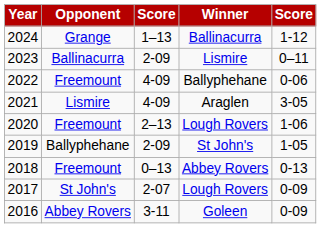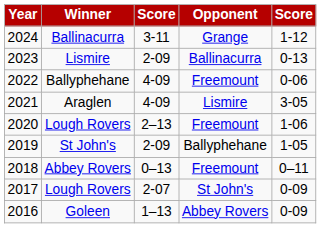columns swapped: (225, 15) <-> (88, 15)
(156, 37) 1–13 -> (156, 37) 3-11
(294, 59) 0–11 -> (294, 59) 0-13
(294, 168) 0-13 -> (294, 168) 0–11
(156, 211) 3-11 -> (156, 211) 1–13
